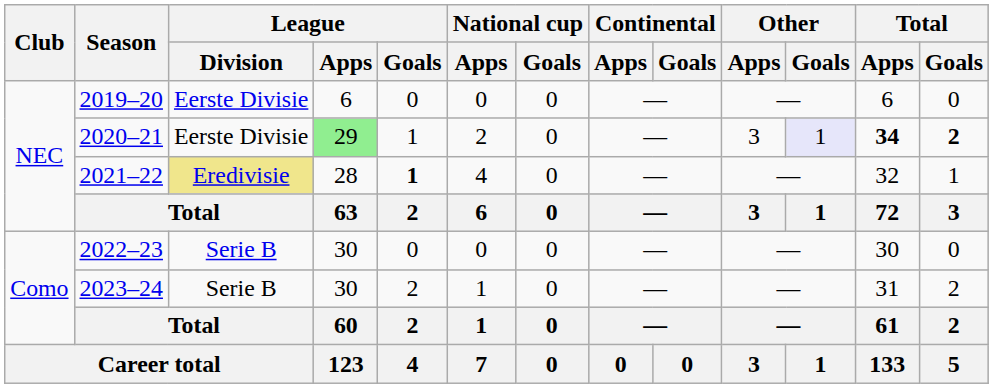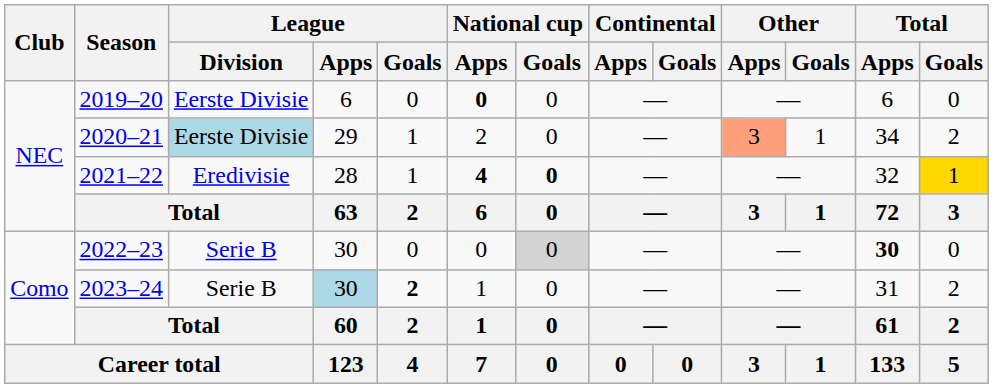(481, 99) normal -> (481, 99) bold
(241, 136) no background -> (241, 136) lightblue background
(346, 136) lightgreen background -> (346, 136) no background
(754, 136) no background -> (754, 136) lightsalmon background
(821, 136) lavender background -> (821, 136) no background
(887, 136) bold -> (887, 136) normal
(954, 136) bold -> (954, 136) normal
(241, 174) khaki background -> (241, 174) no background
(412, 174) bold -> (412, 174) normal
(481, 174) normal -> (481, 174) bold
(552, 174) normal -> (552, 174) bold
(954, 174) no background -> (954, 174) gold background
(552, 250) no background -> (552, 250) lightgrey background
(887, 250) normal -> (887, 250) bold
(346, 288) no background -> (346, 288) lightblue background
(412, 288) normal -> (412, 288) bold
